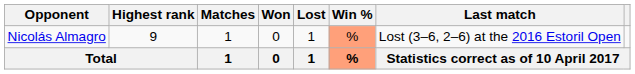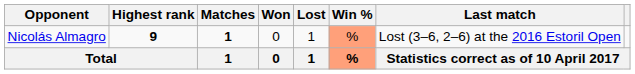(153, 36) normal -> (153, 36) bold
(228, 36) normal -> (228, 36) bold
